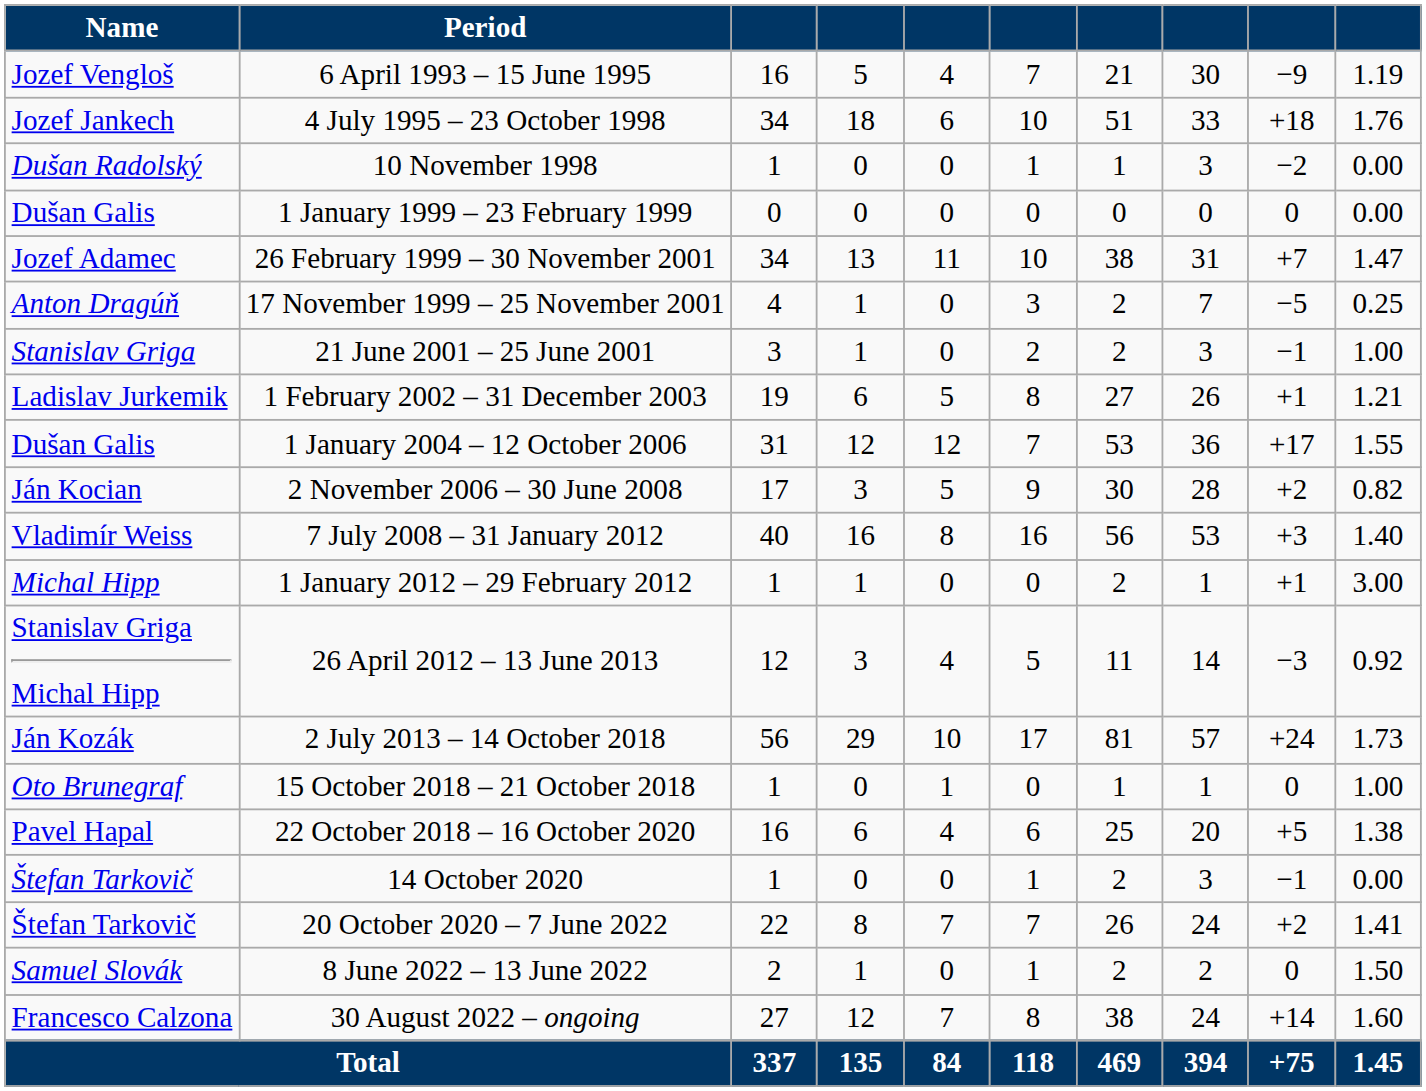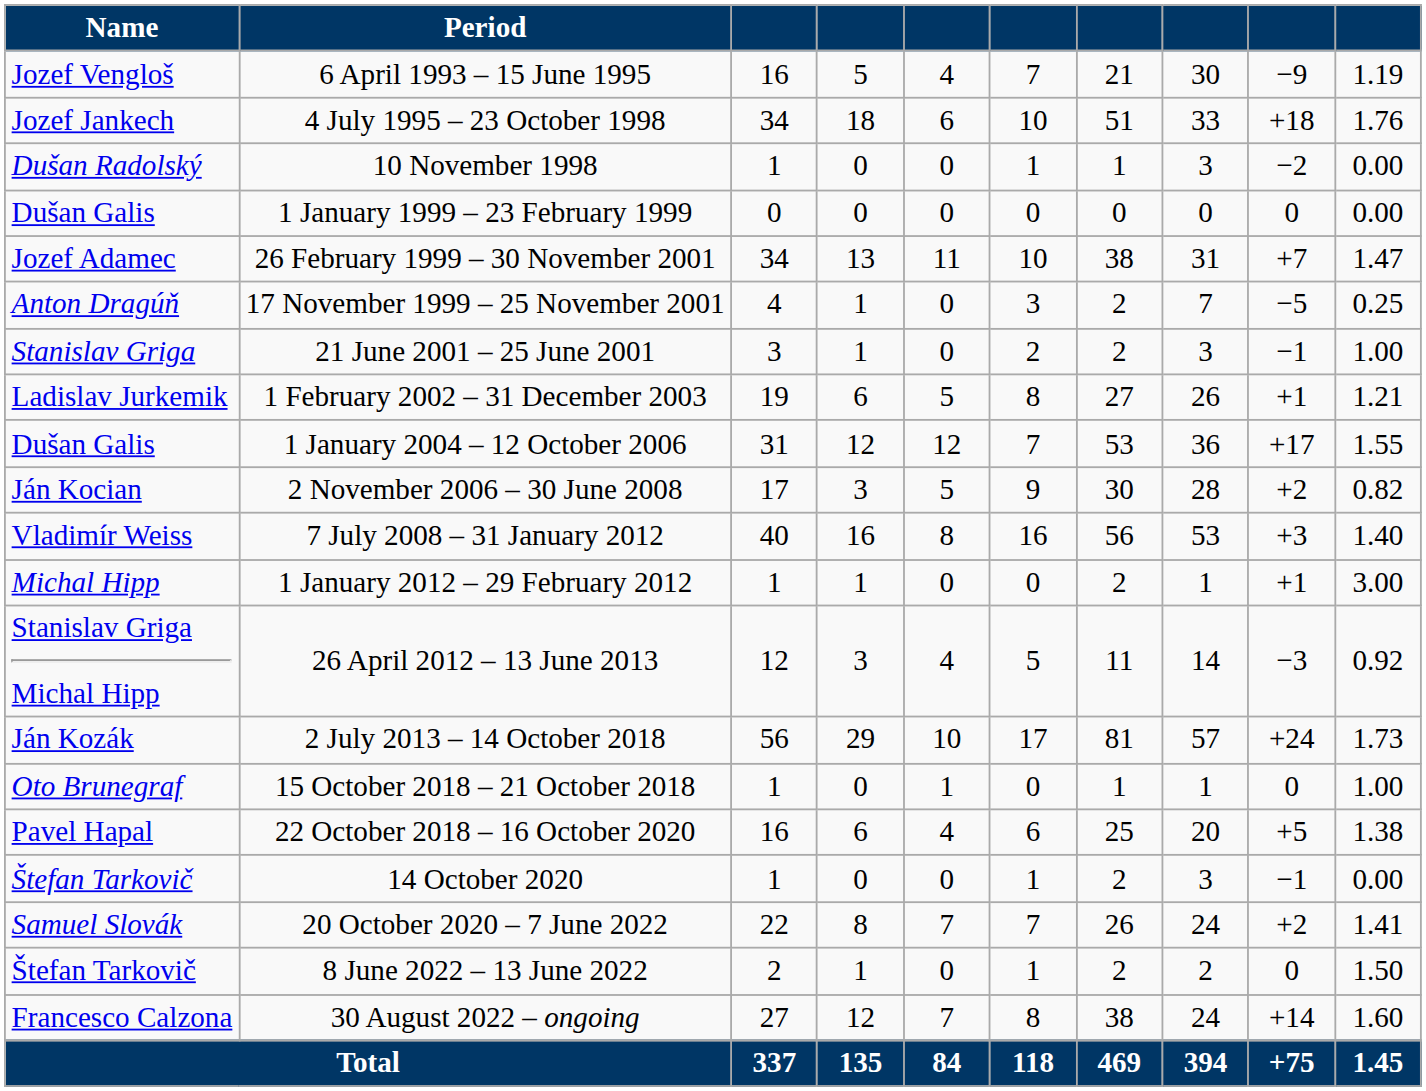(104, 924) Štefan Tarkovič -> (97, 924) Samuel Slovák
(97, 970) Samuel Slovák -> (104, 970) Štefan Tarkovič
